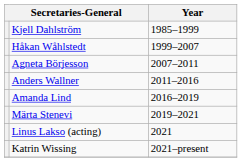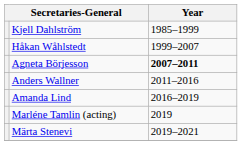(175, 64) normal -> (175, 64) bold
+ row: (64, 115)
- row: (56, 132)
- row: (44, 149)
